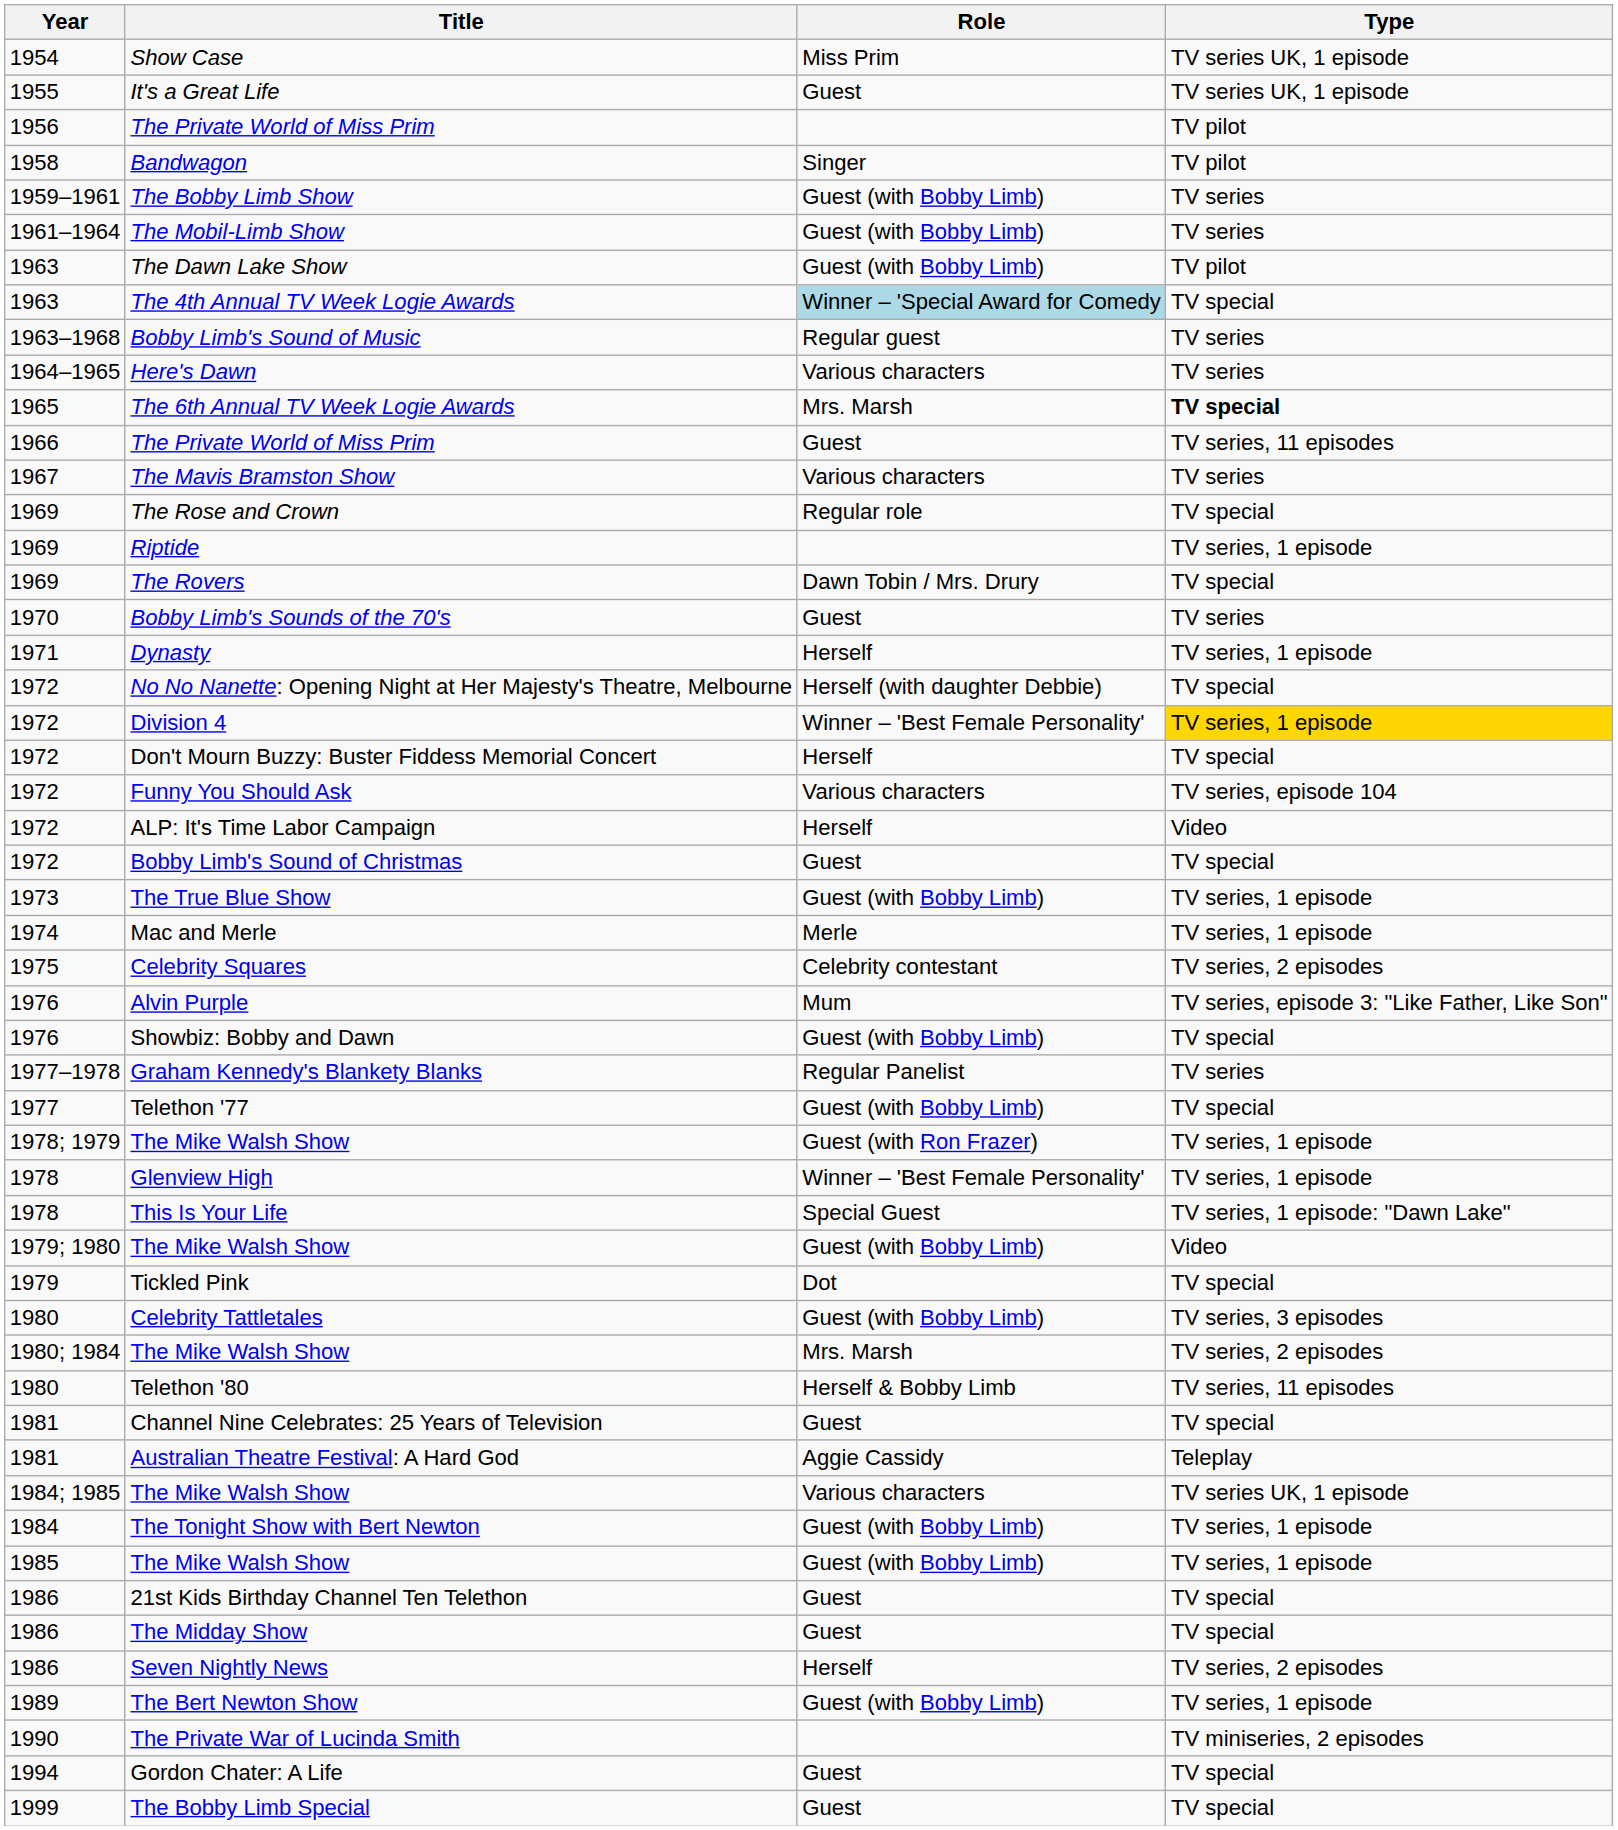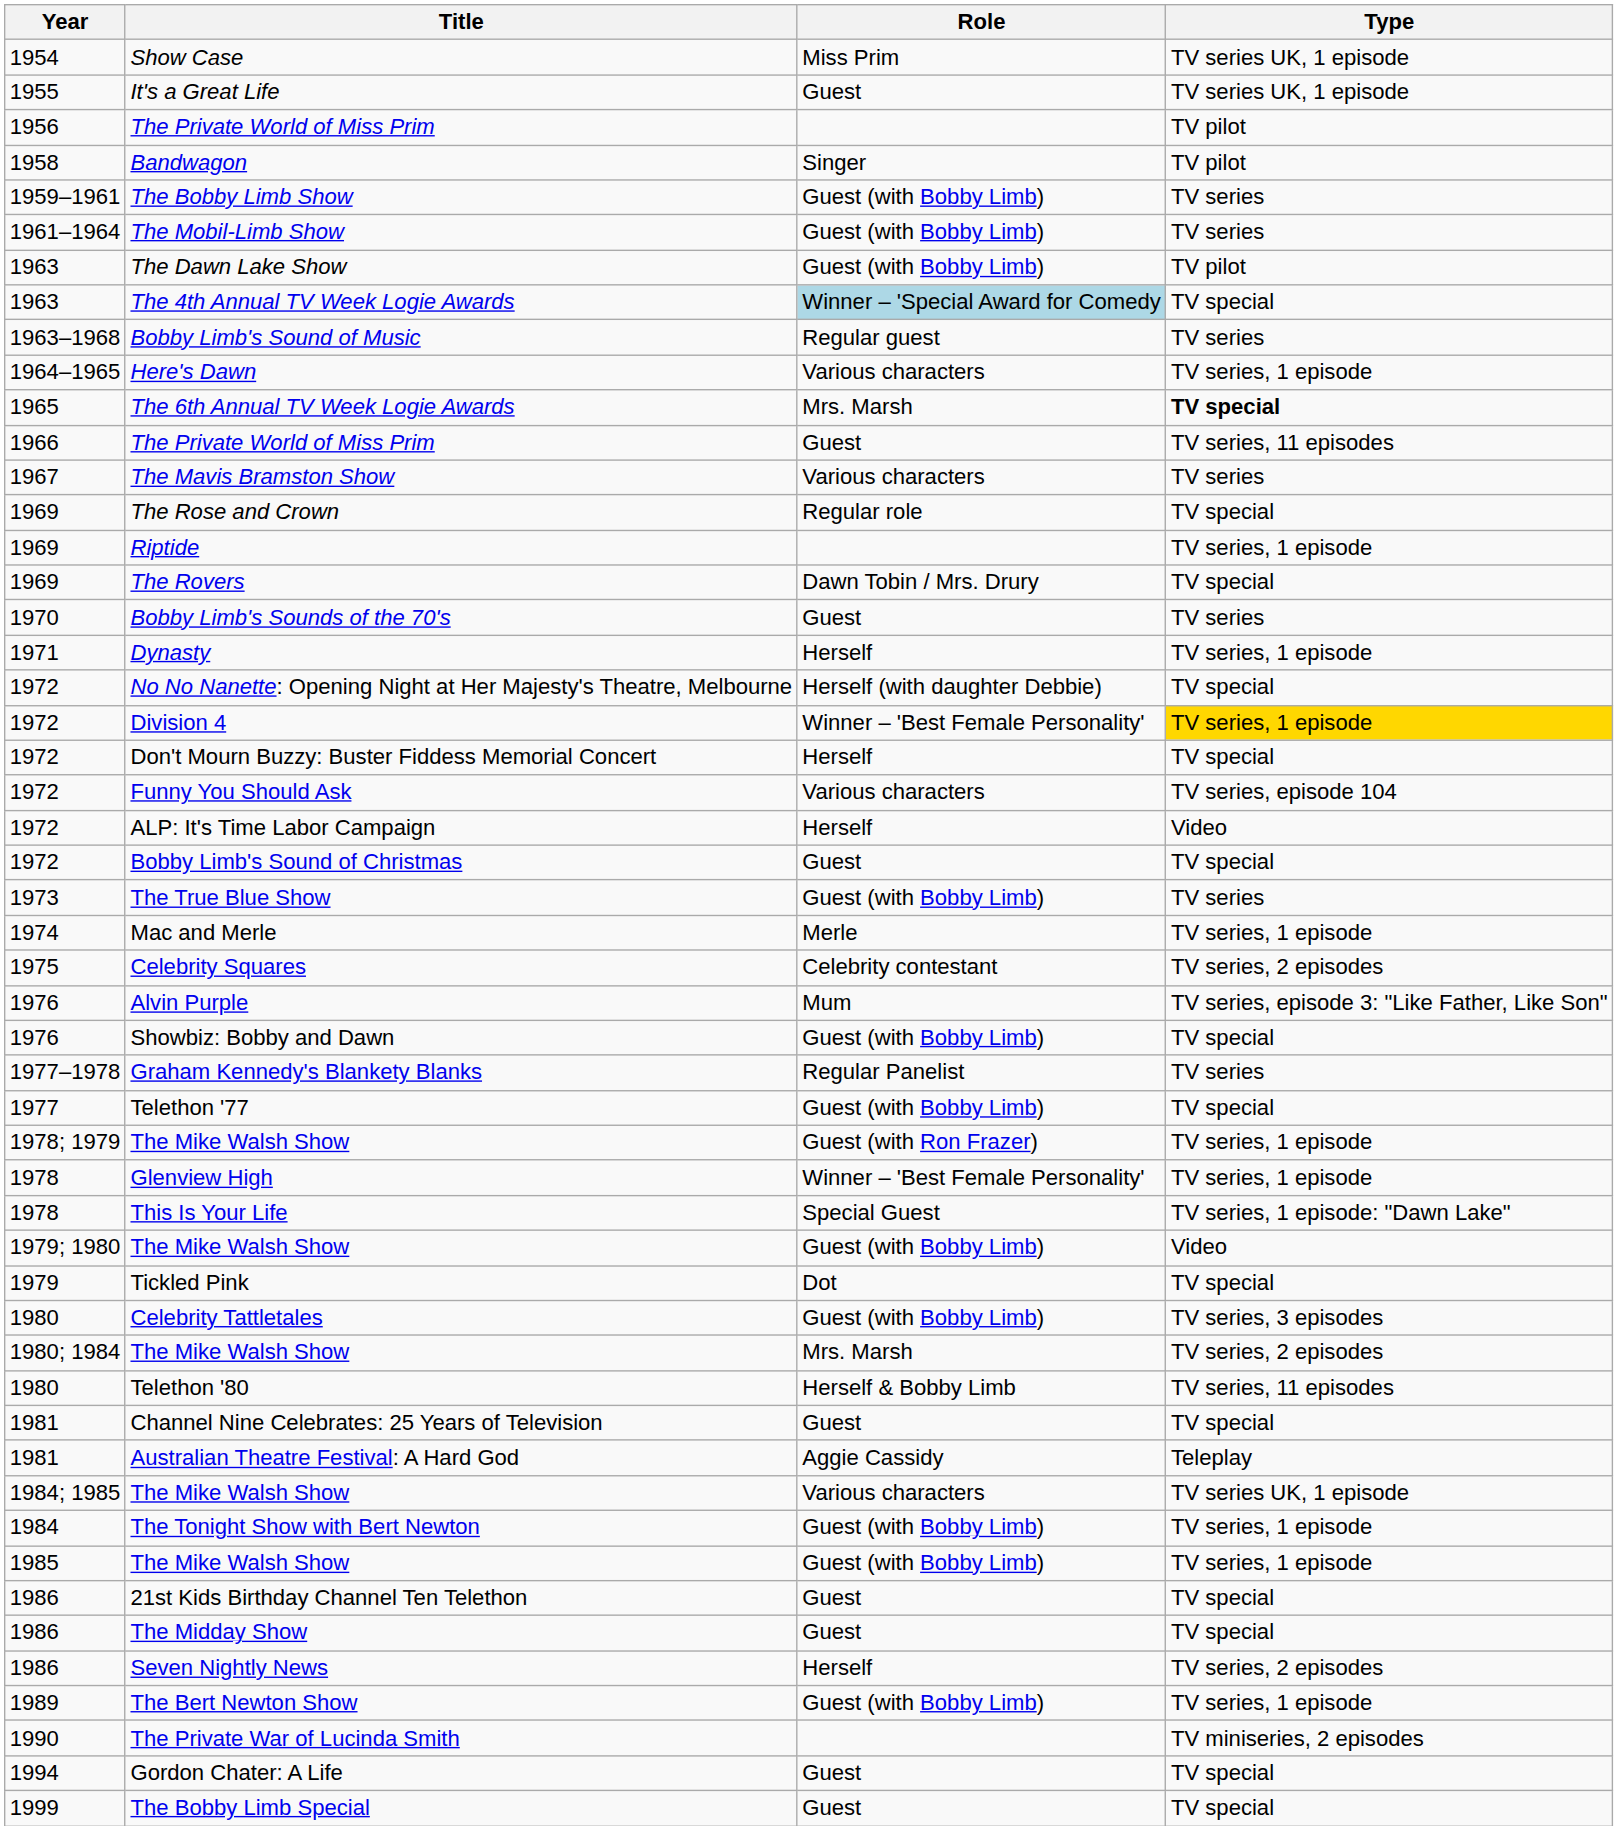(1218, 372) TV series -> (1272, 372) TV series, 1 episode
(1272, 897) TV series, 1 episode -> (1218, 897) TV series
